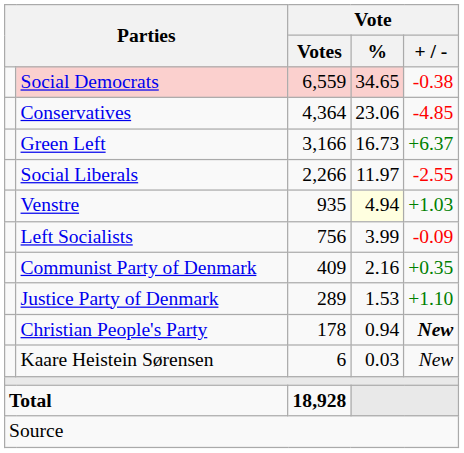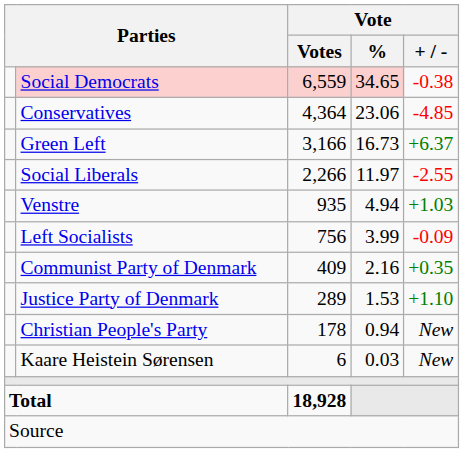(382, 205) lightyellow background -> (382, 205) no background
(435, 329) bold -> (436, 329) normal
